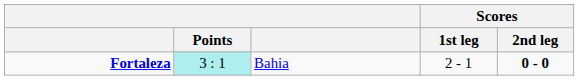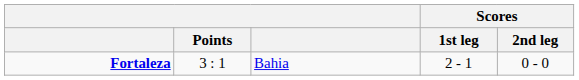(212, 63) paleturquoise background -> (212, 63) no background
(535, 63) bold -> (535, 63) normal
